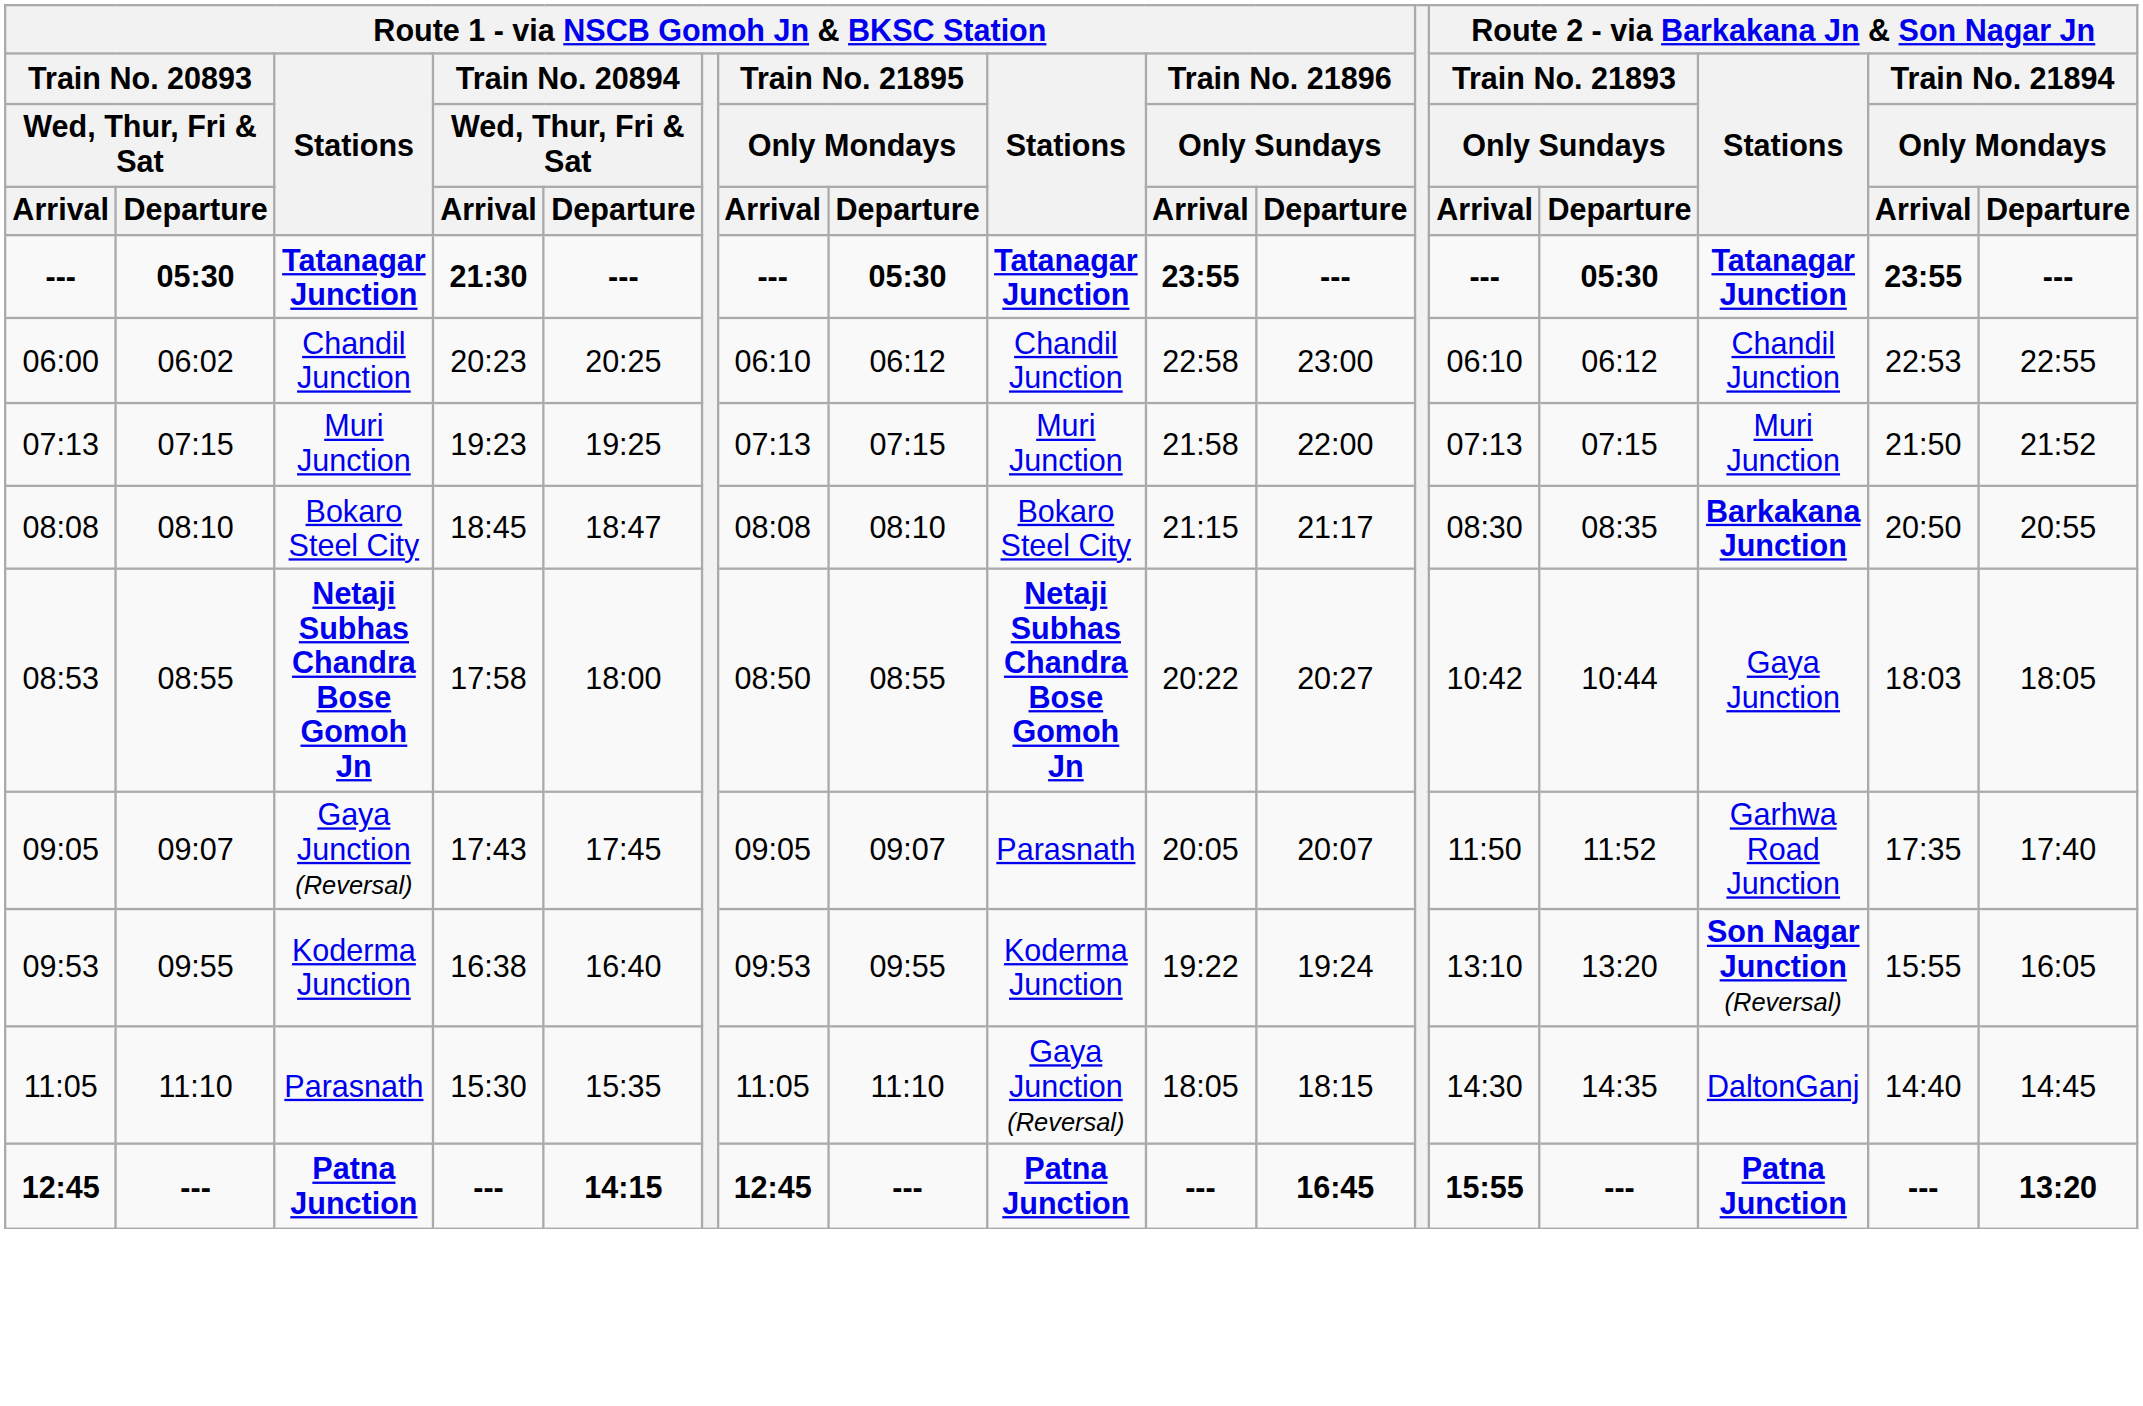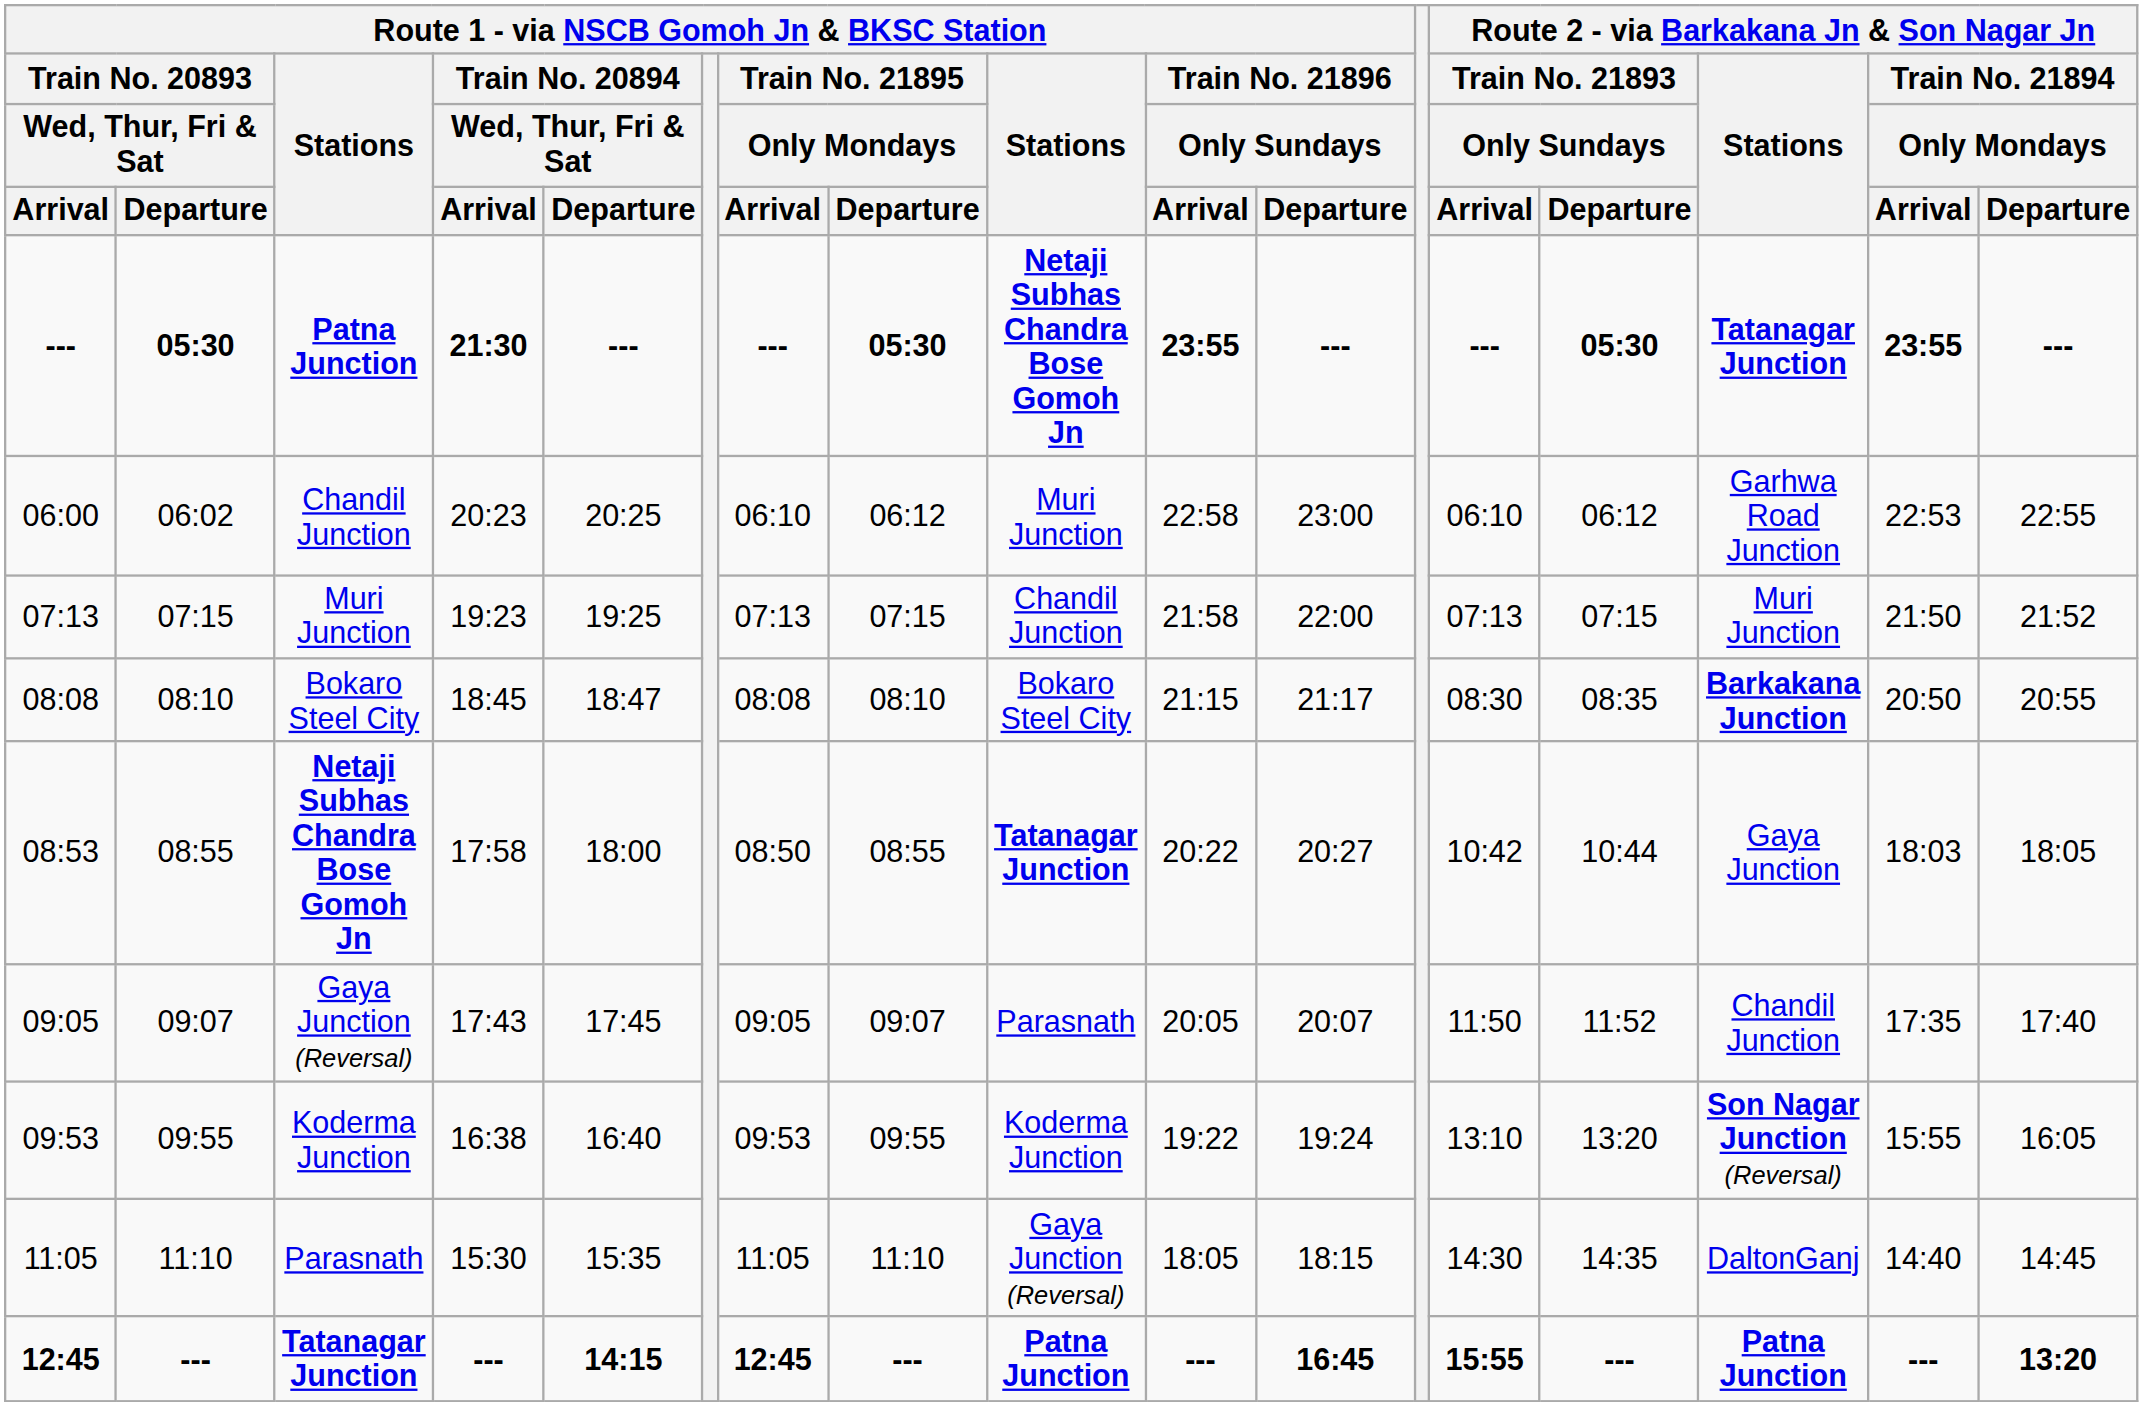(354, 277) Tatanagar Junction -> (354, 346) Patna Junction
(1066, 277) Tatanagar Junction -> (1066, 346) Netaji Subhas Chandra Bose Gomoh Jn
(1066, 361) Chandil Junction -> (1066, 516) Muri Junction
(1783, 361) Chandil Junction -> (1783, 516) Garhwa Road Junction
(1066, 444) Muri Junction -> (1066, 617) Chandil Junction
(1066, 680) Netaji Subhas Chandra Bose Gomoh Jn -> (1066, 853) Tatanagar Junction
(1783, 850) Garhwa Road Junction -> (1783, 1022) Chandil Junction
(354, 1187) Patna Junction -> (354, 1359) Tatanagar Junction
